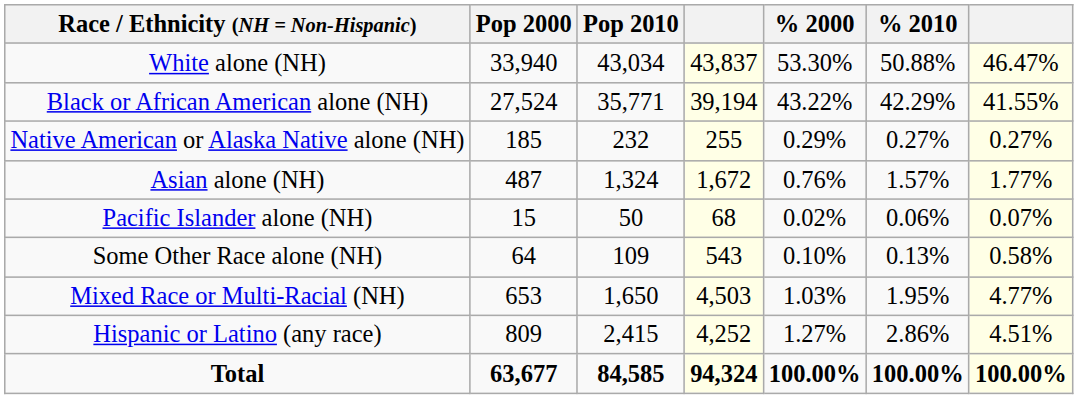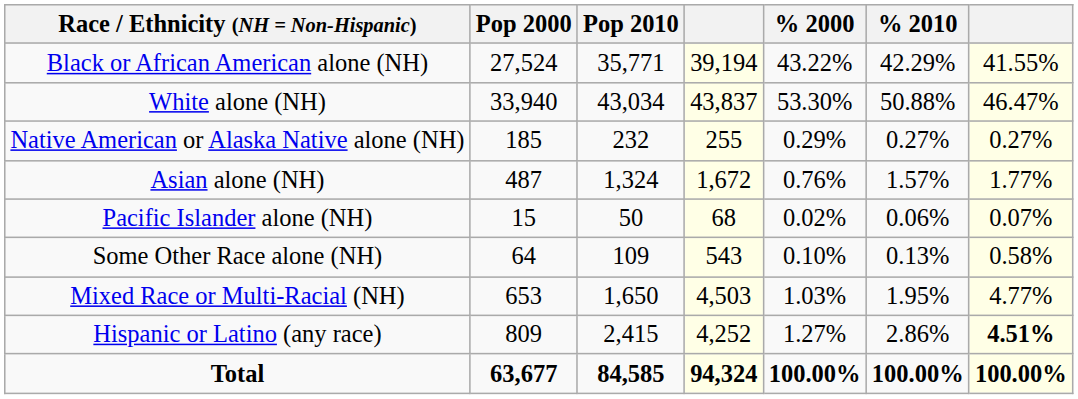rows swapped: (237, 62) <-> (237, 101)
(1021, 334) normal -> (1021, 334) bold
